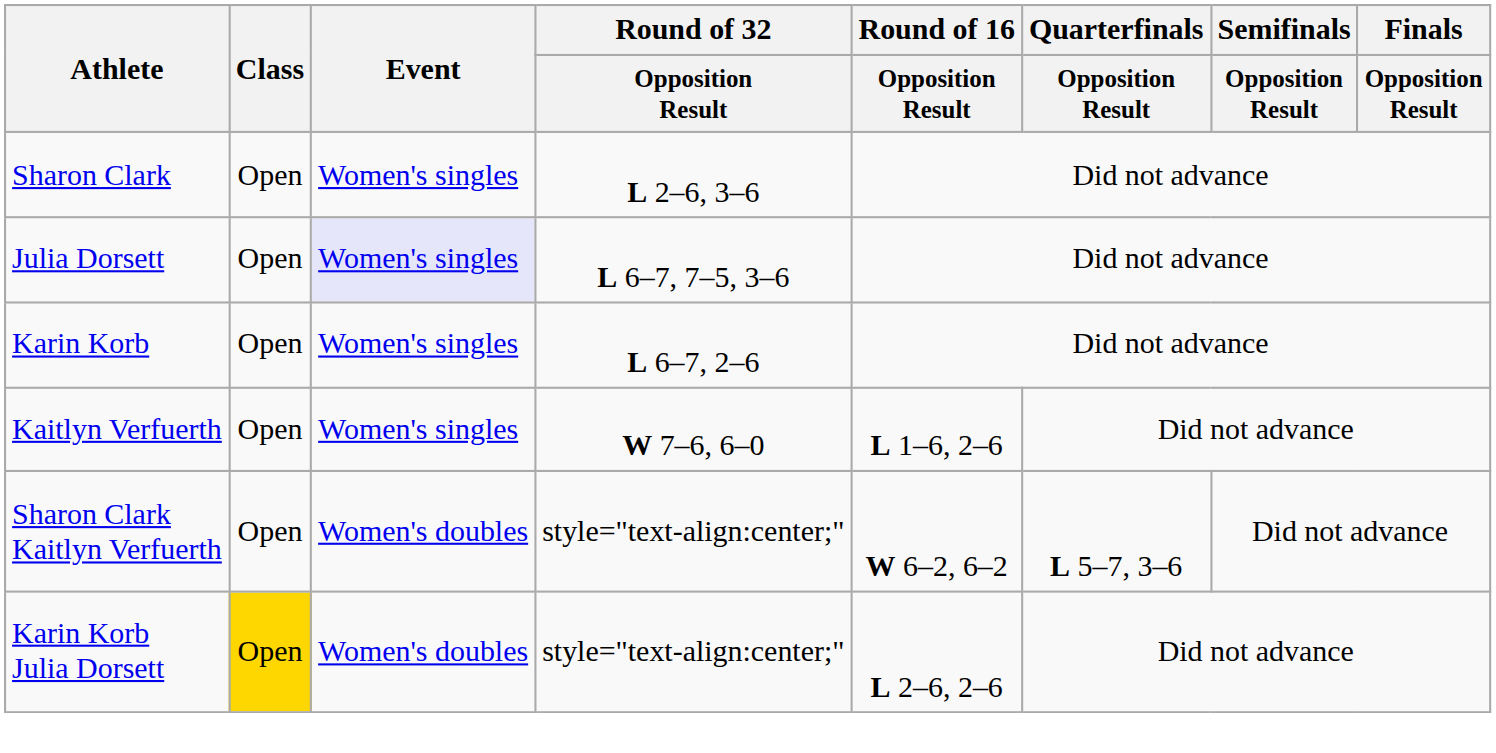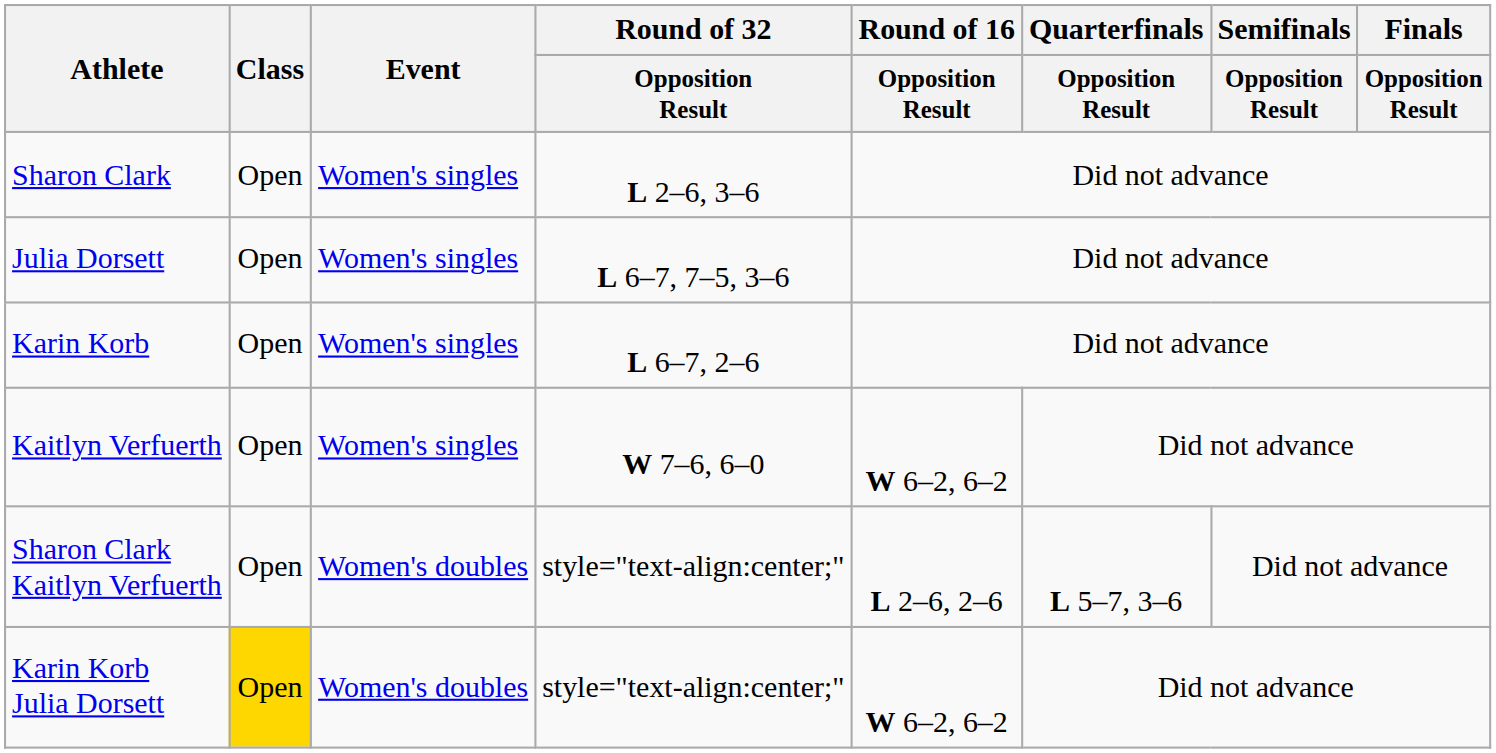(418, 259) lavender background -> (418, 259) no background
(937, 446) L 1–6, 2–6 -> (937, 482) W 6–2, 6–2
(937, 566) W 6–2, 6–2 -> (937, 602) L 2–6, 2–6
(937, 687) L 2–6, 2–6 -> (937, 722) W 6–2, 6–2
